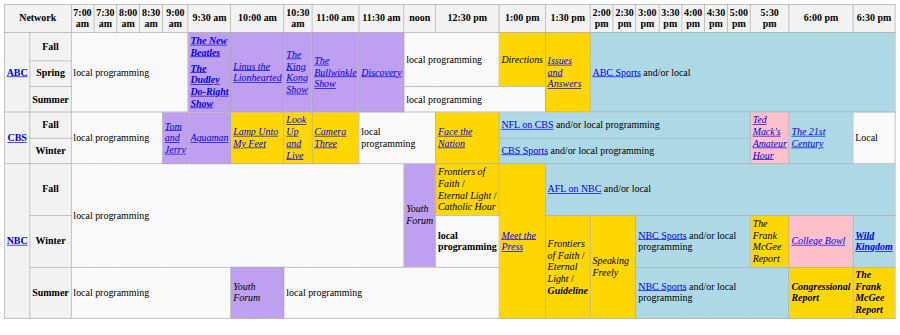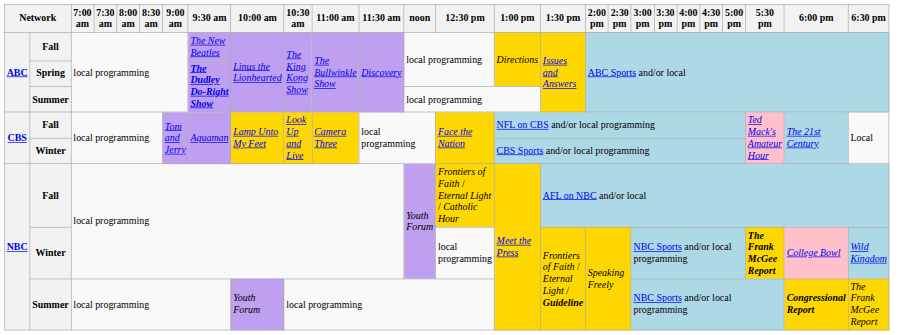(209, 47) bold -> (208, 47) normal
(467, 241) bold -> (465, 253) normal
(767, 241) normal -> (762, 253) bold
(874, 241) bold -> (869, 253) normal
(870, 293) bold -> (865, 304) normal
